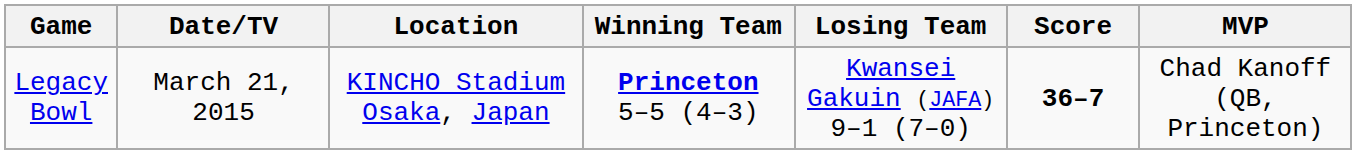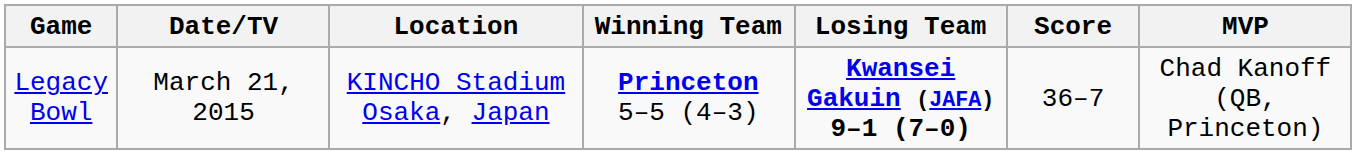(901, 99) normal -> (901, 99) bold
(1073, 99) bold -> (1073, 99) normal
